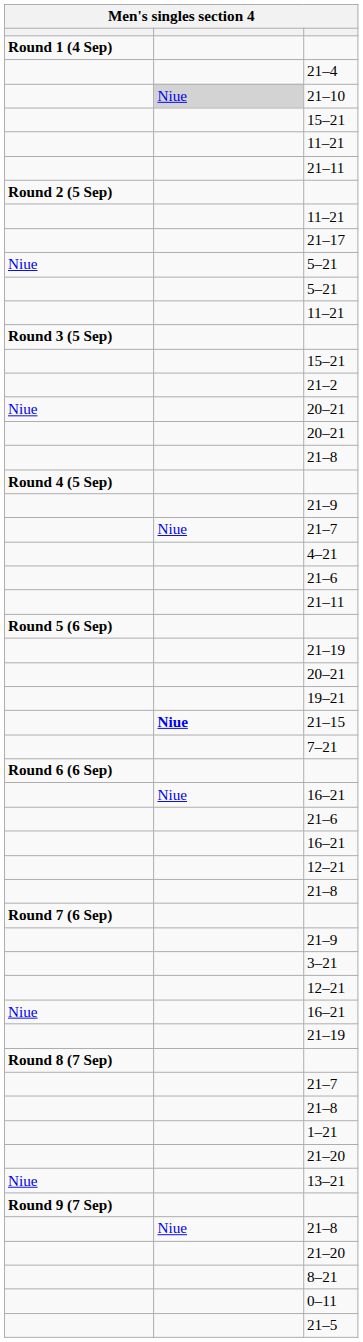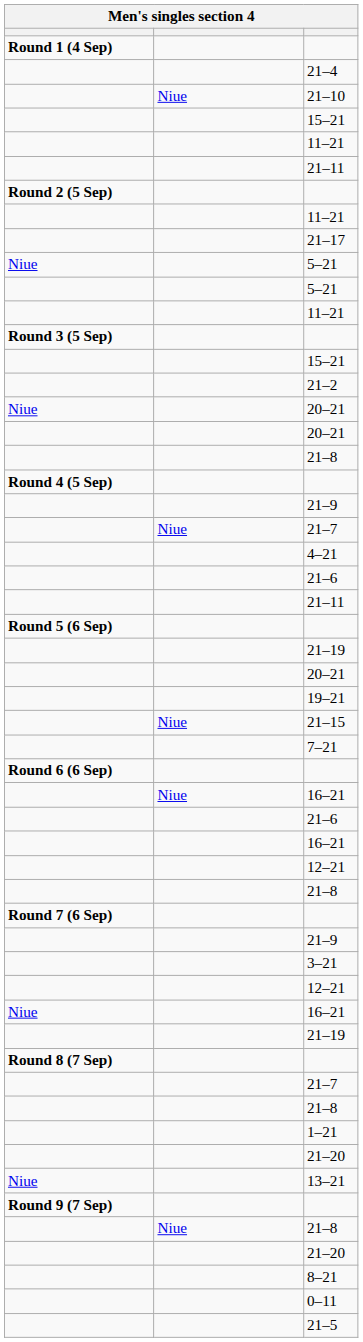(172, 95) lightgrey background -> (172, 95) no background
(173, 722) bold -> (172, 722) normal
